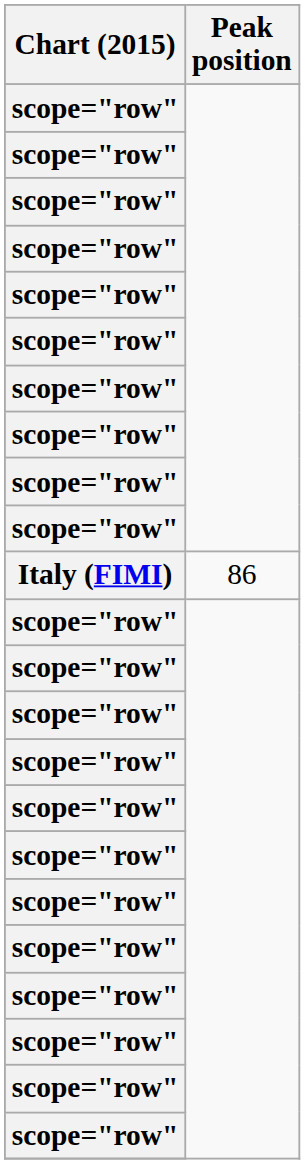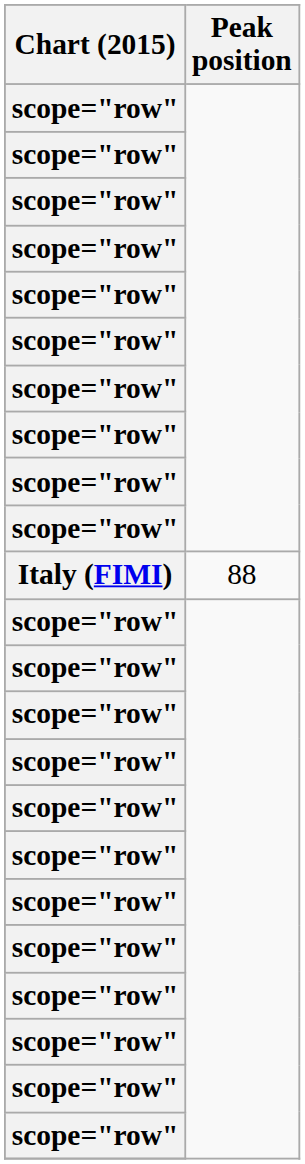(242, 574) 86 -> (242, 574) 88
